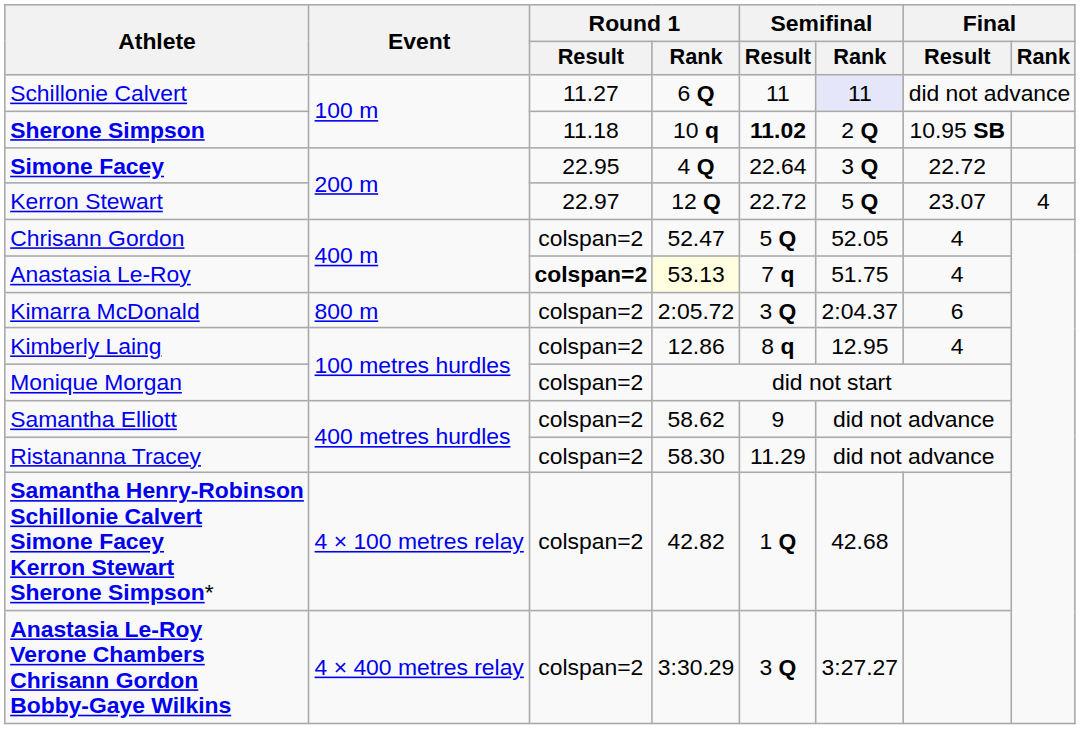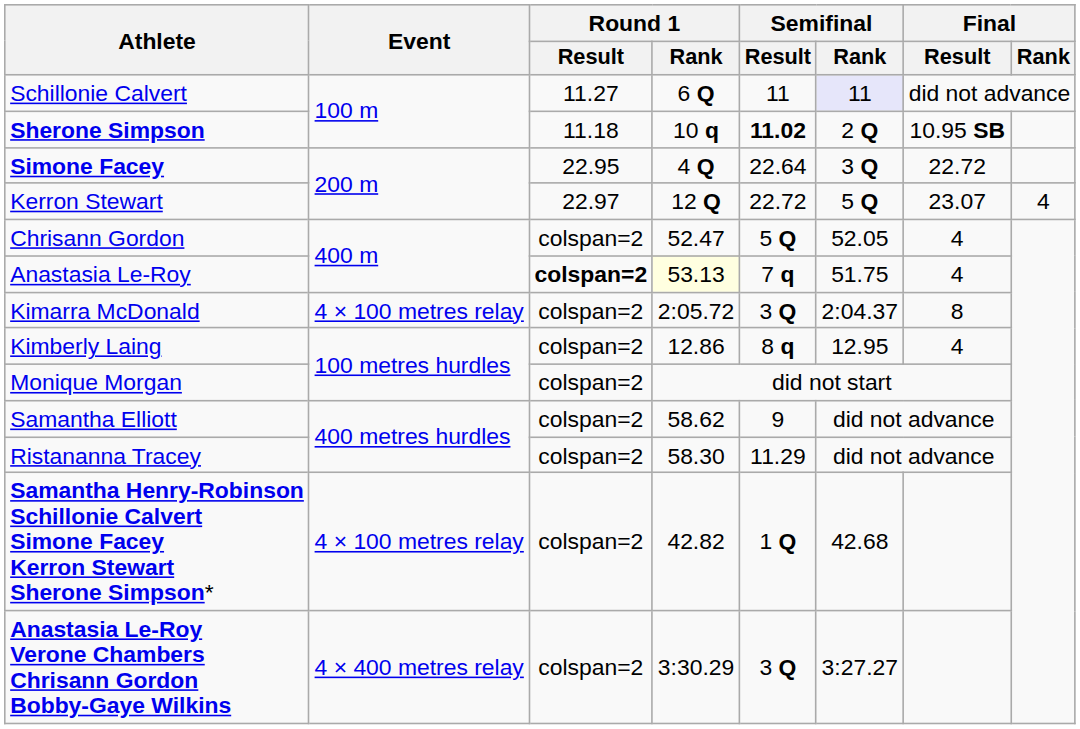(346, 311) 800 m -> (419, 311) 4 × 100 metres relay
(957, 311) 6 -> (957, 311) 8
